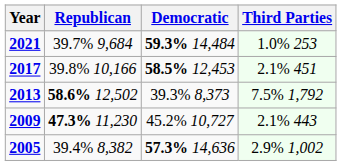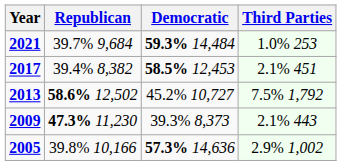(93, 69) 39.8% 10,166 -> (93, 69) 39.4% 8,382
(190, 95) 39.3% 8,373 -> (190, 95) 45.2% 10,727
(190, 121) 45.2% 10,727 -> (190, 121) 39.3% 8,373
(93, 147) 39.4% 8,382 -> (93, 147) 39.8% 10,166
